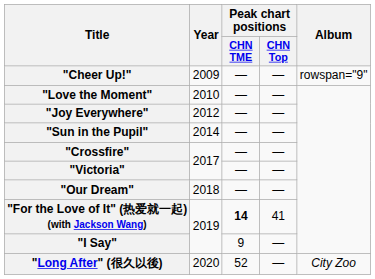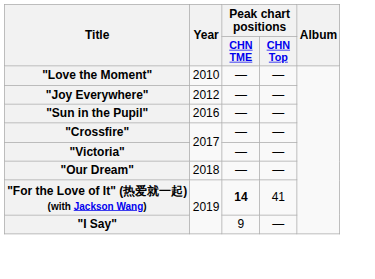- row: (97, 75)
(206, 132) 2014 -> (206, 113) 2016
- row: (97, 263)
